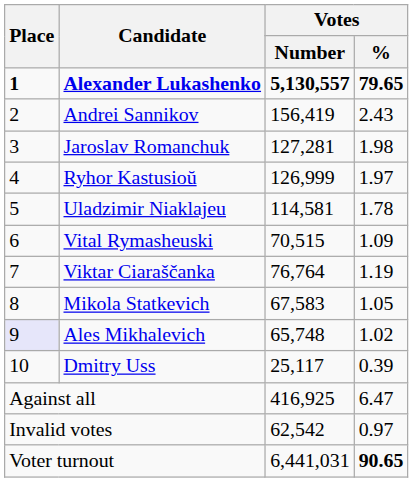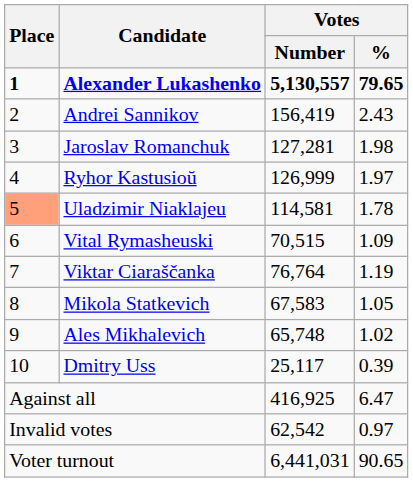(14, 209) no background -> (14, 209) lightsalmon background
(14, 334) lavender background -> (14, 334) no background
(381, 460) bold -> (381, 460) normal
